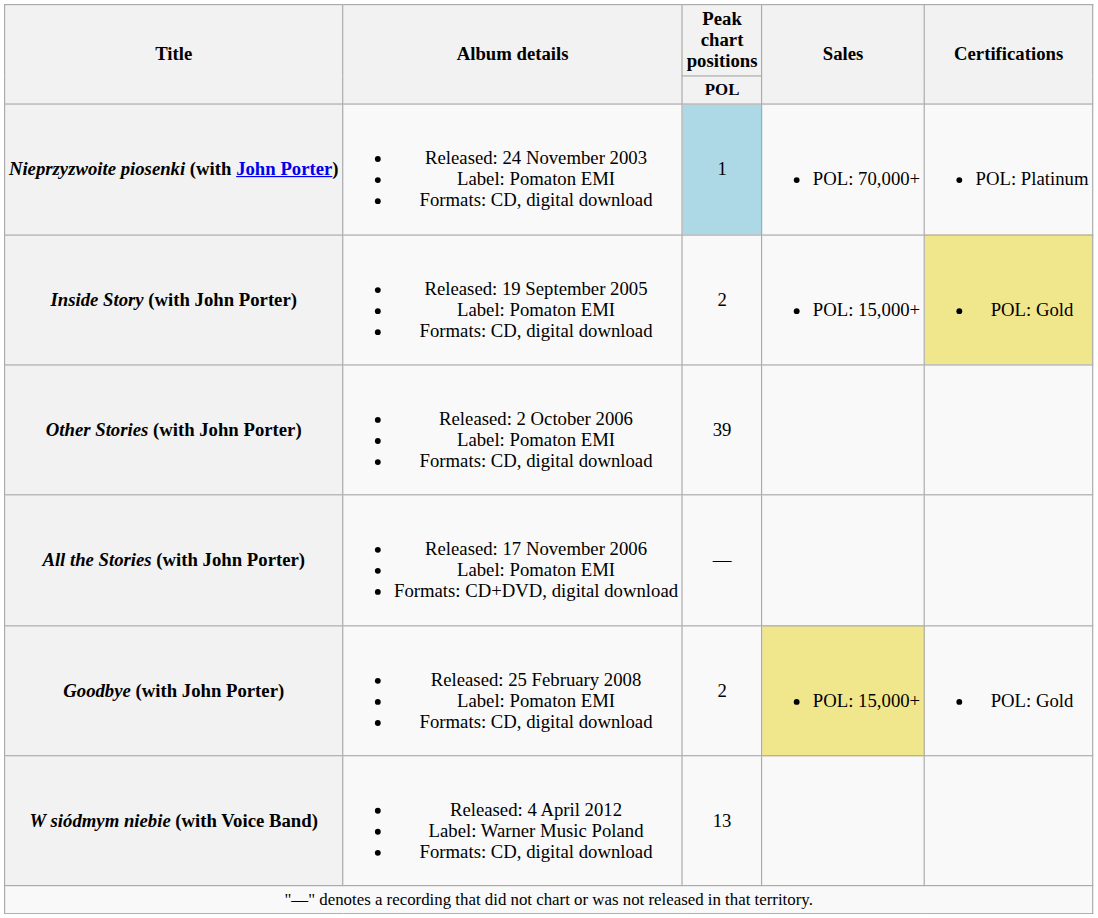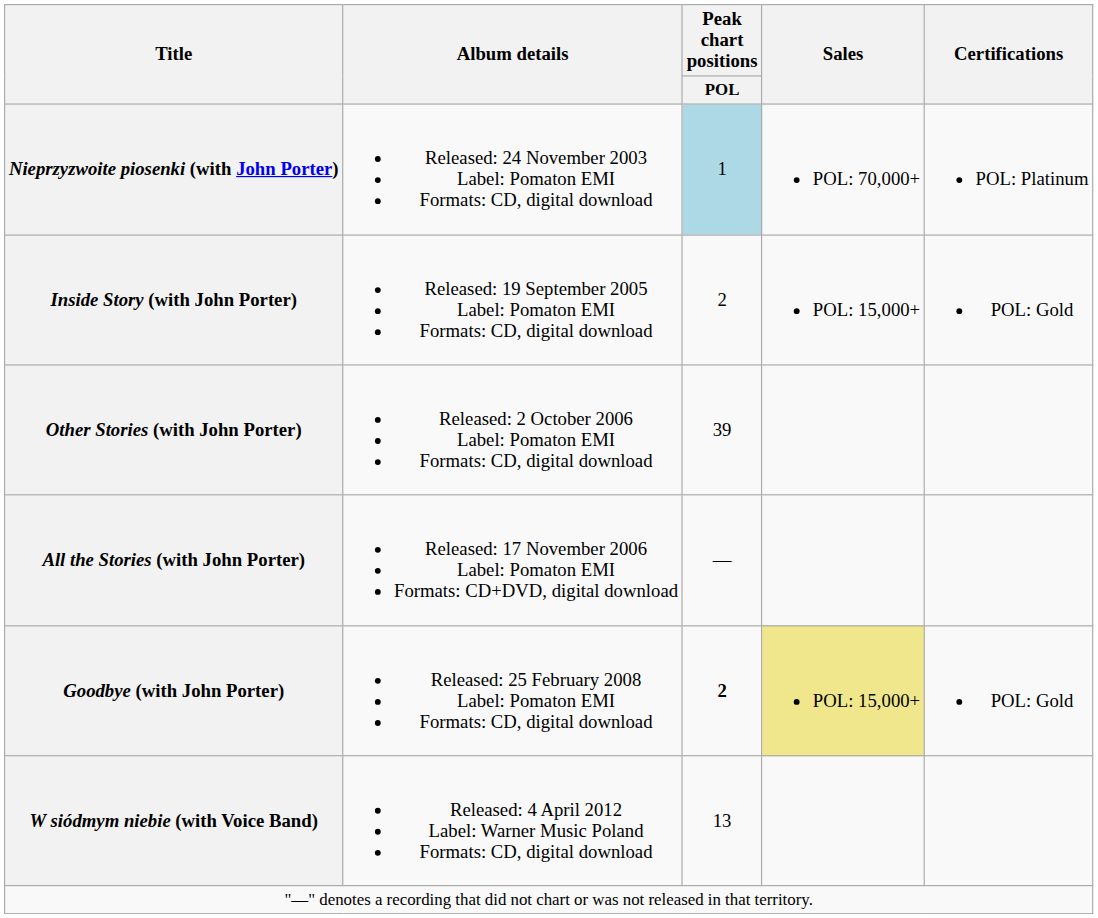(1009, 310) khaki background -> (1009, 310) no background
(722, 690) normal -> (722, 690) bold
